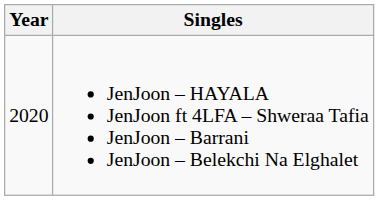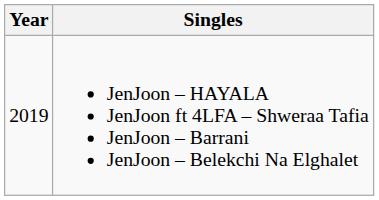(29, 115) 2020 -> (29, 115) 2019
